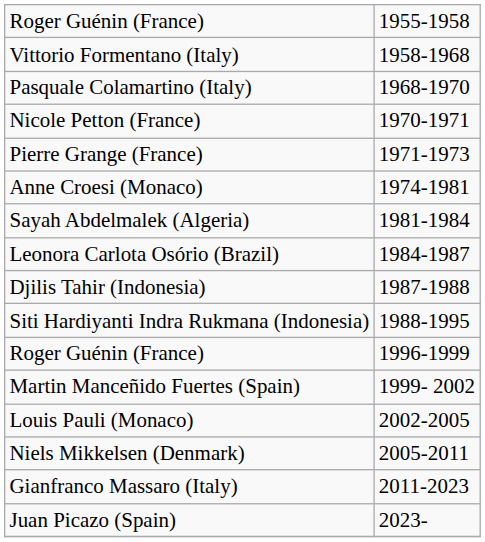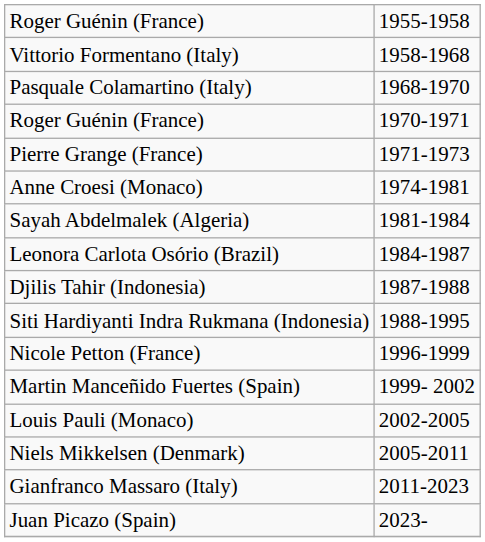(105, 120) Nicole Petton (France) -> (107, 120) Roger Guénin (France)
(107, 353) Roger Guénin (France) -> (105, 353) Nicole Petton (France)
